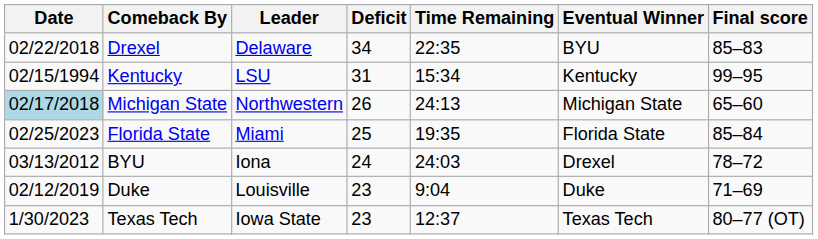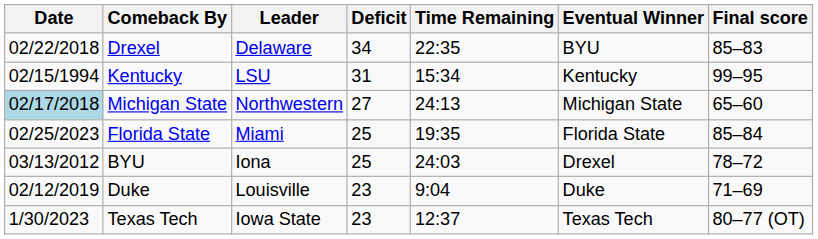(361, 104) 26 -> (361, 104) 27
(361, 162) 24 -> (361, 162) 25
